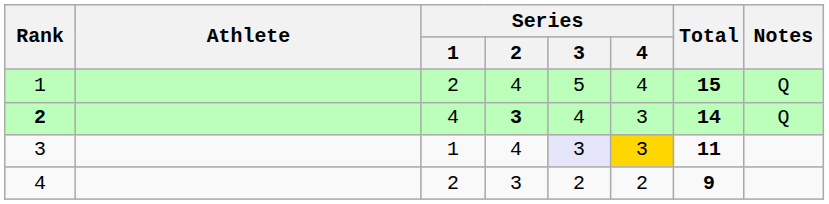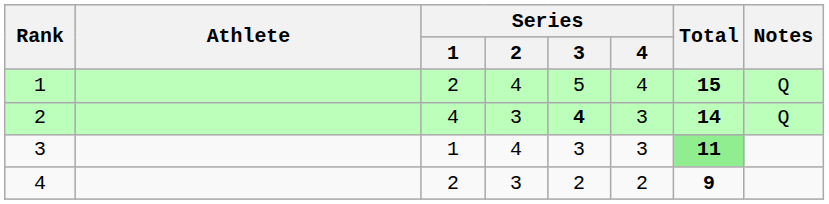(40, 118) bold -> (40, 118) normal
(516, 118) bold -> (516, 118) normal
(579, 118) normal -> (579, 118) bold
(579, 151) lavender background -> (579, 151) no background
(642, 151) gold background -> (642, 151) no background
(709, 151) no background -> (709, 151) lightgreen background
